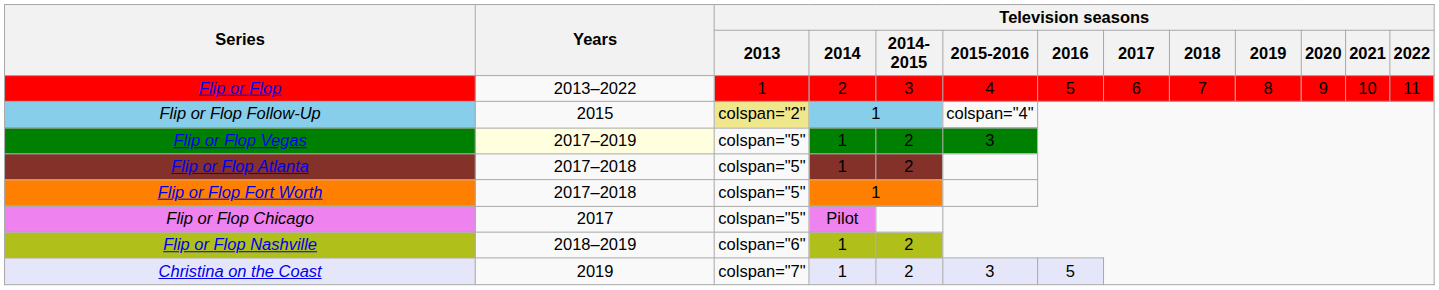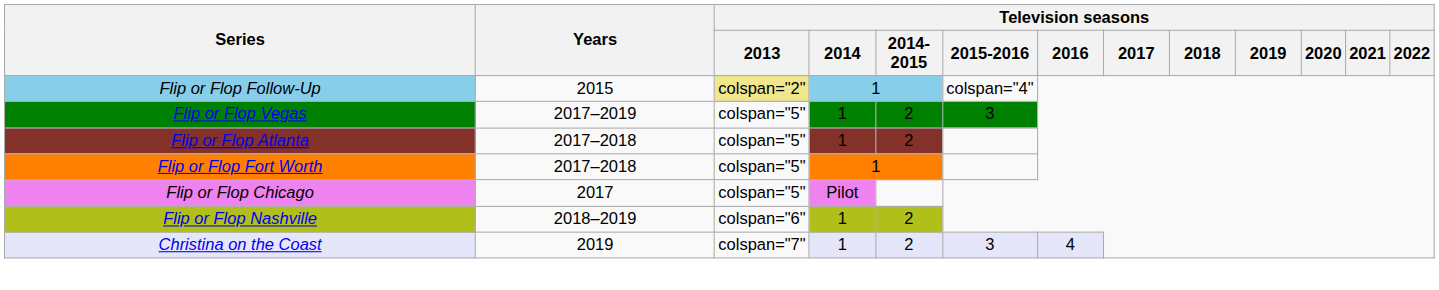- row: (240, 88)
(595, 140) lightyellow background -> (595, 114) no background
(1070, 271) 5 -> (1070, 245) 4
